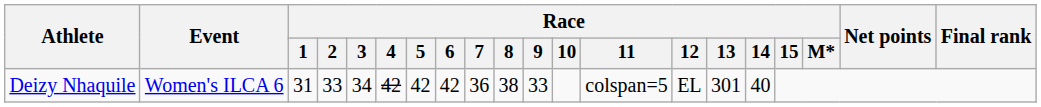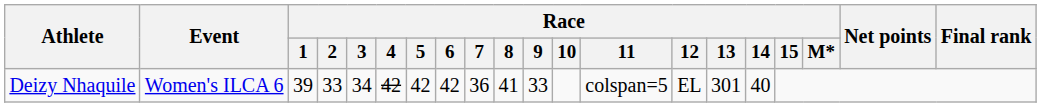(303, 85) 31 -> (303, 85) 39
(509, 85) 38 -> (509, 85) 41
